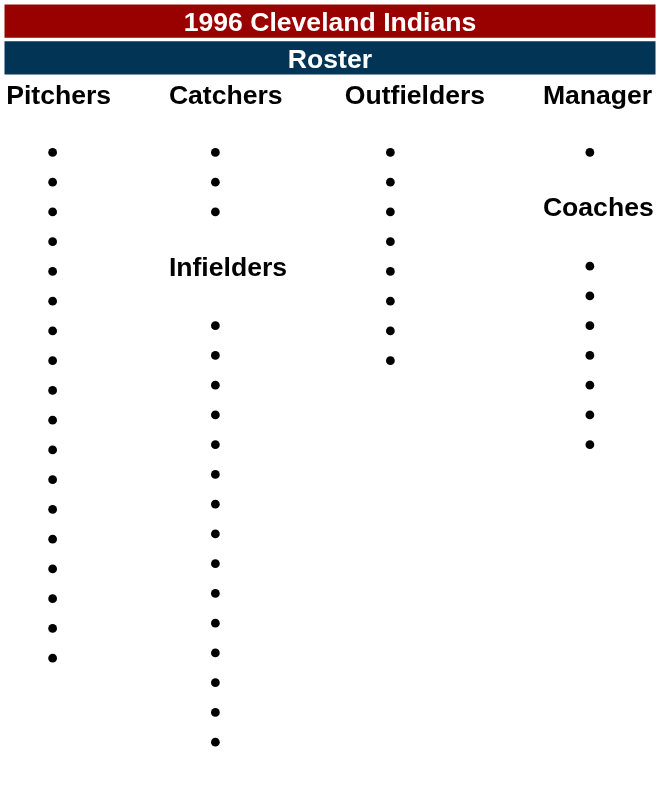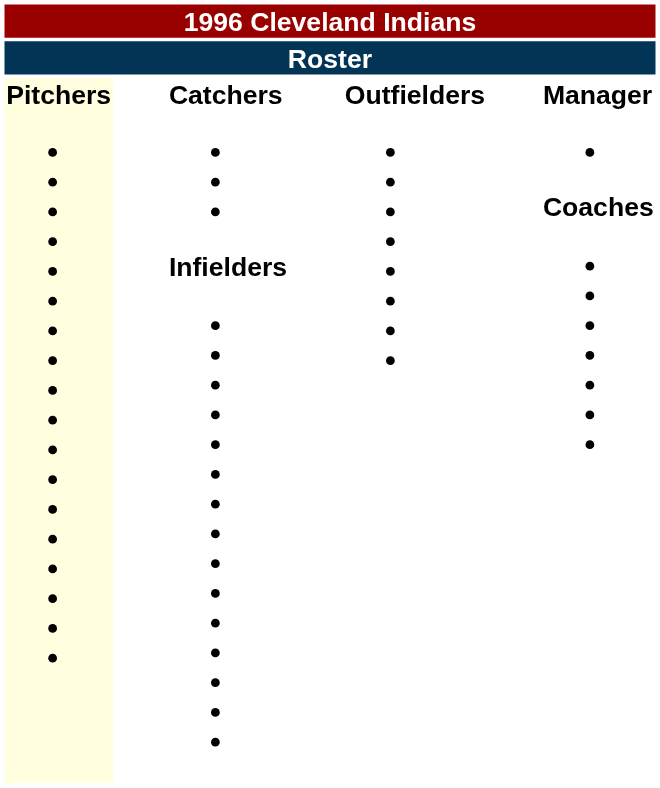(59, 376) no background -> (59, 376) lightyellow background
